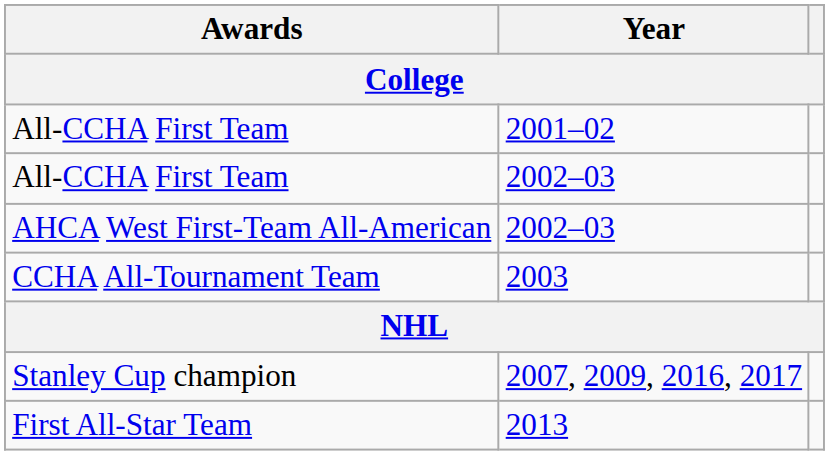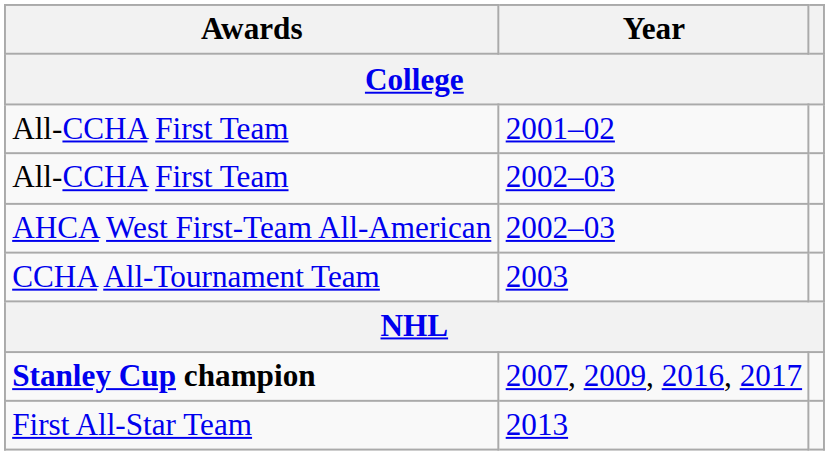(154, 375) normal -> (164, 375) bold
